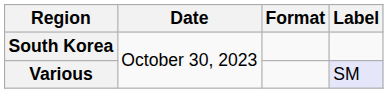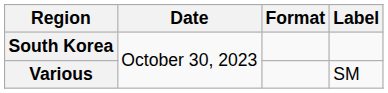(346, 74) lavender background -> (346, 74) no background
